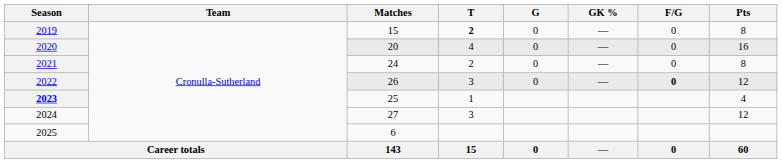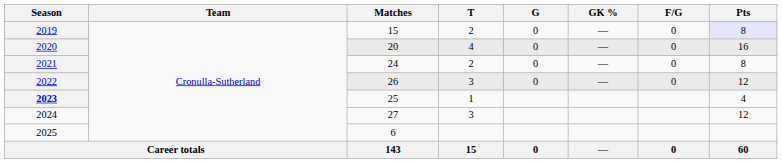(471, 30) bold -> (471, 30) normal
(743, 30) no background -> (743, 30) lavender background
(674, 81) bold -> (674, 81) normal
